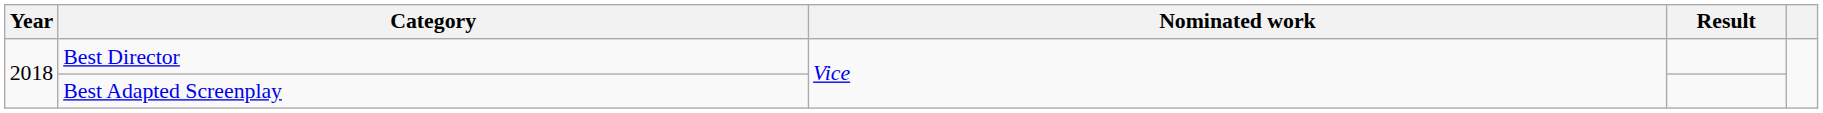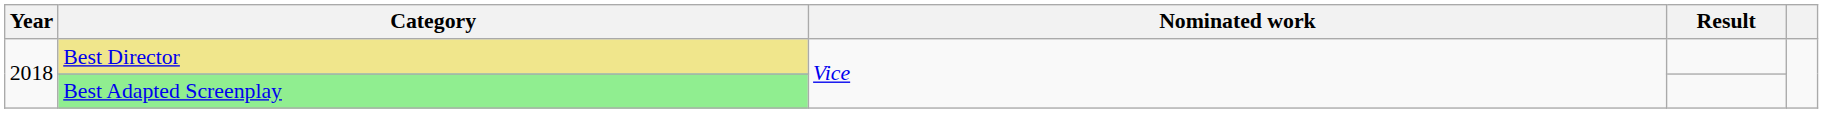(122, 56) no background -> (122, 56) khaki background
(173, 90) no background -> (173, 90) lightgreen background
